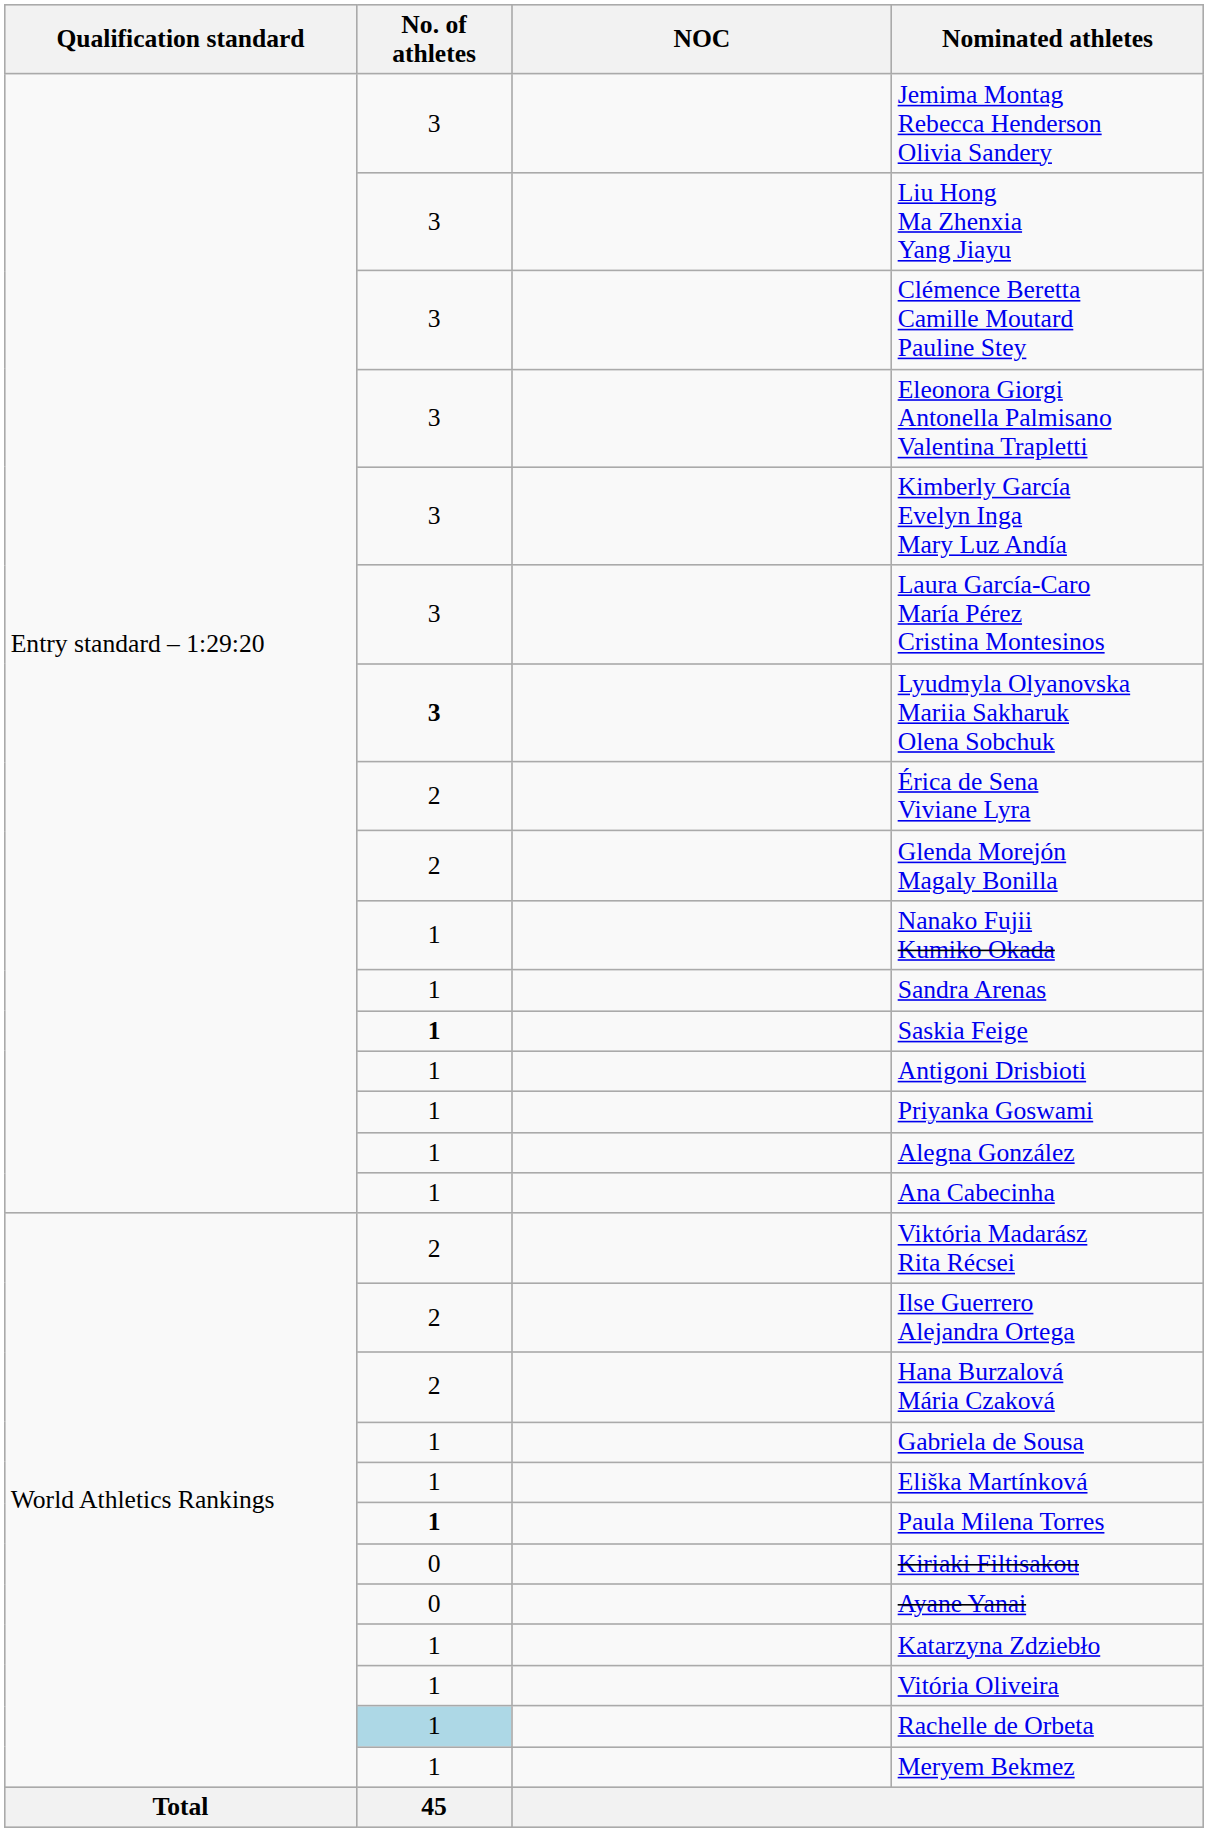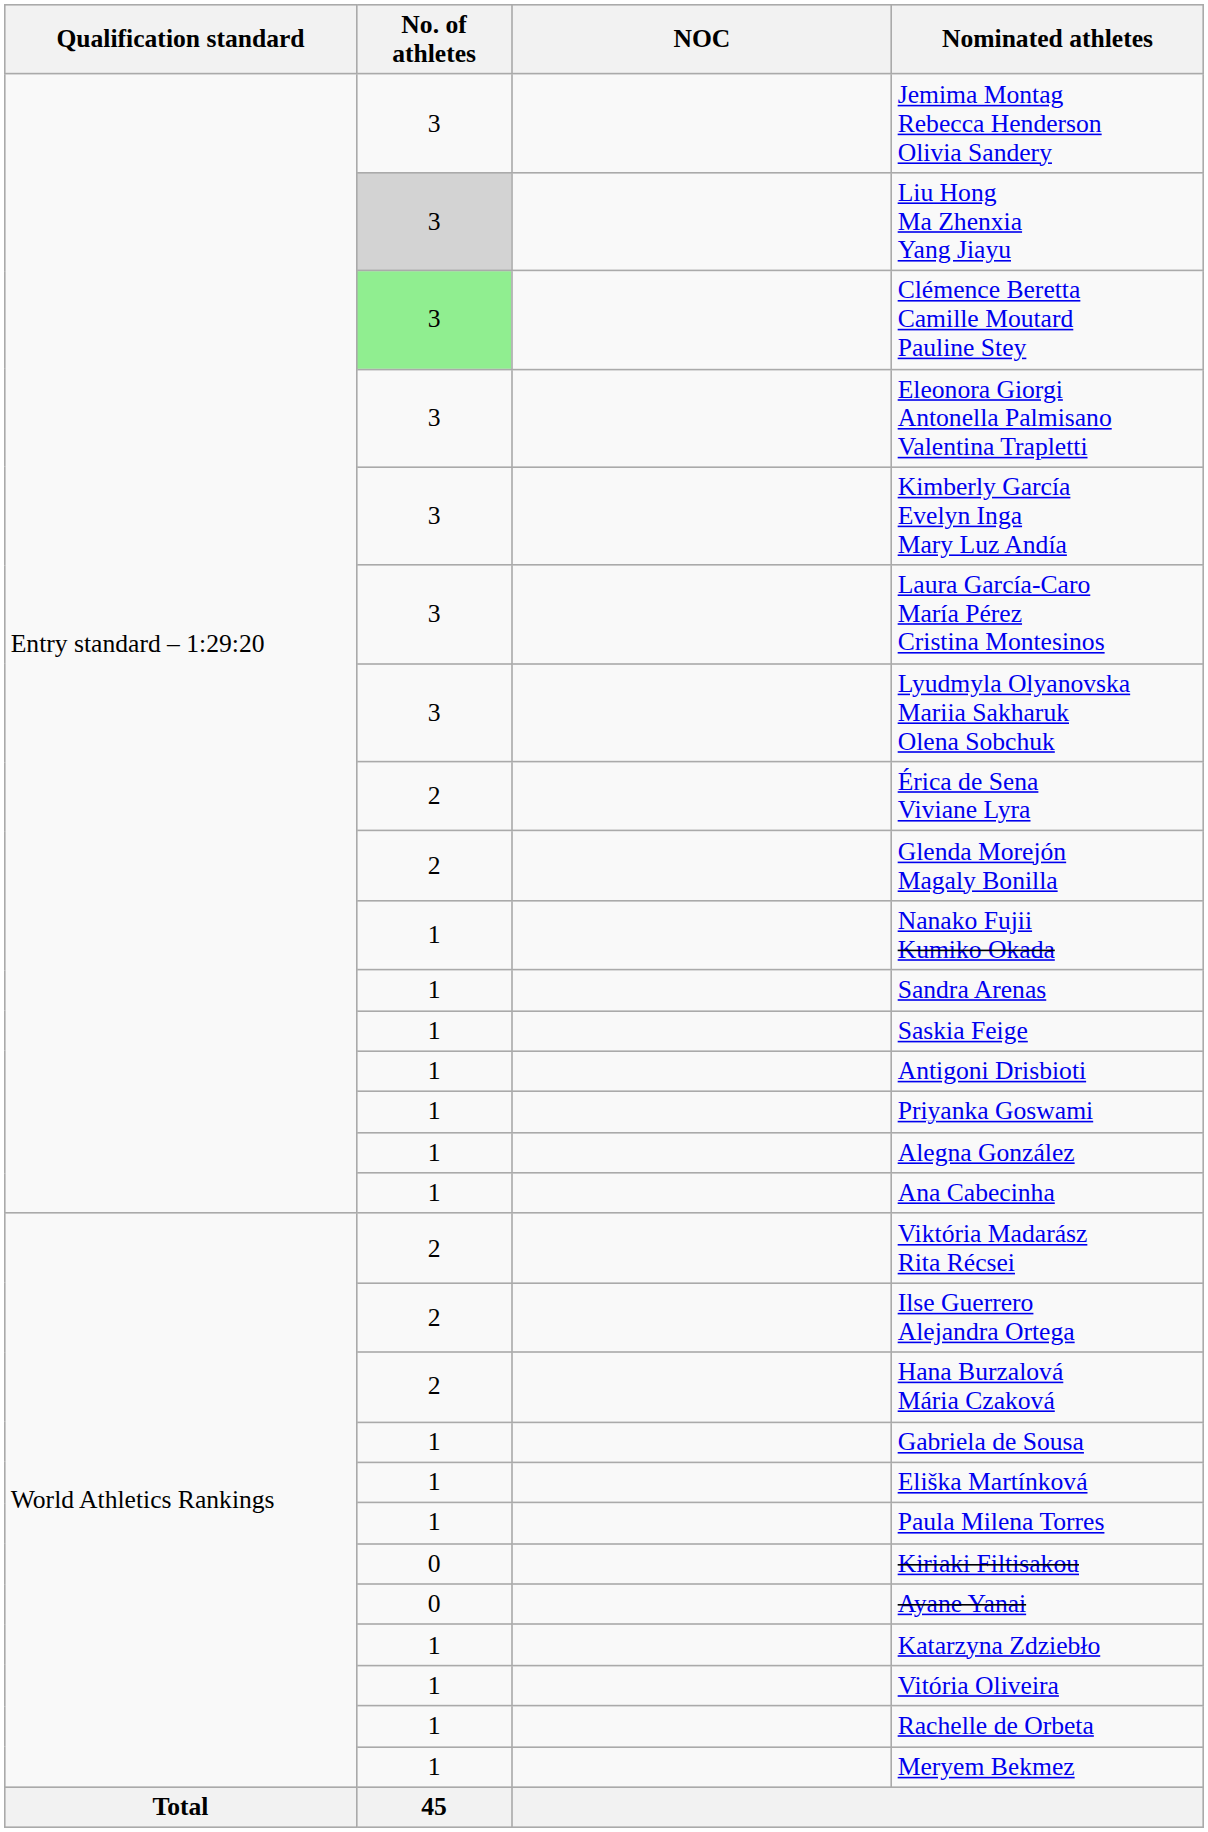(434, 221) no background -> (434, 221) lightgrey background
(434, 319) no background -> (434, 319) lightgreen background
(434, 712) bold -> (434, 712) normal
(434, 1030) bold -> (434, 1030) normal
(434, 1522) bold -> (434, 1522) normal
(434, 1725) lightblue background -> (434, 1725) no background
